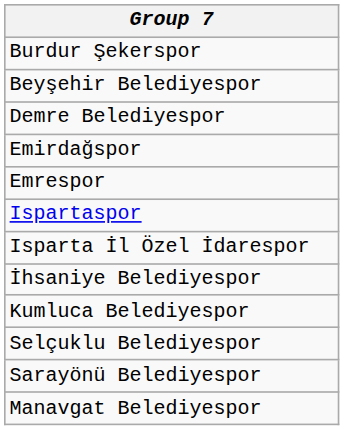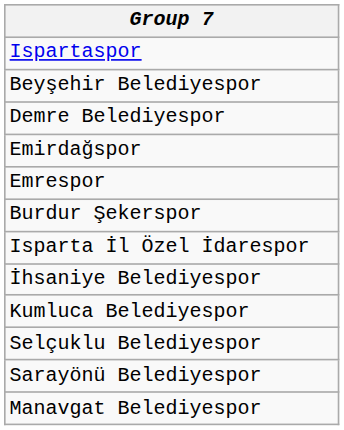(106, 54) Burdur Şekerspor -> (76, 54) Ispartaspor
(76, 215) Ispartaspor -> (106, 215) Burdur Şekerspor
